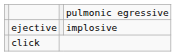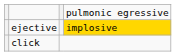(92, 28) no background -> (92, 28) gold background
